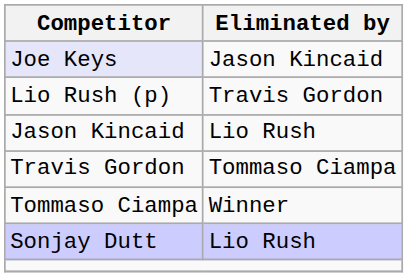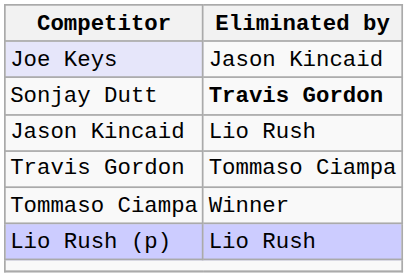(91, 96) Lio Rush (p) -> (84, 96) Sonjay Dutt
(296, 96) normal -> (296, 96) bold
(84, 242) Sonjay Dutt -> (91, 242) Lio Rush (p)
